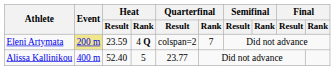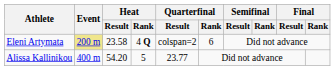(117, 42) 23.59 -> (117, 42) 23.58
(211, 42) 7 -> (211, 42) 6
(117, 58) 52.40 -> (117, 58) 54.20
